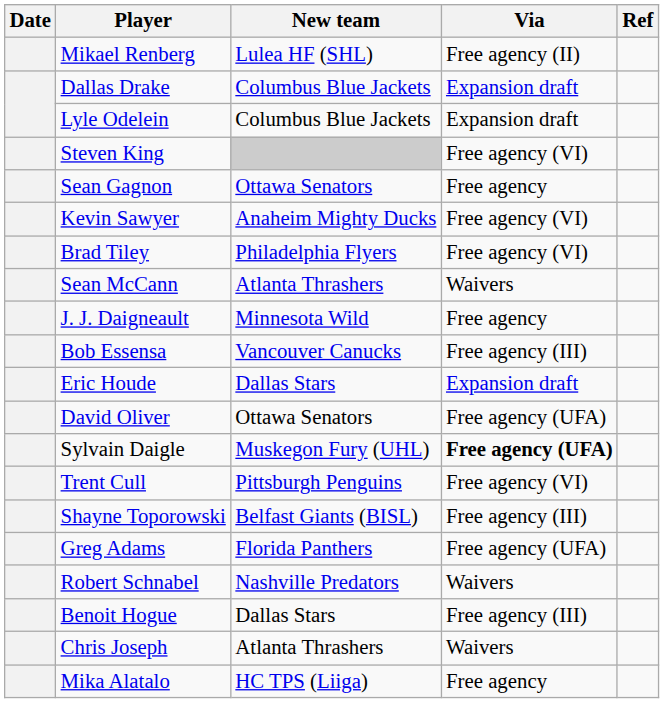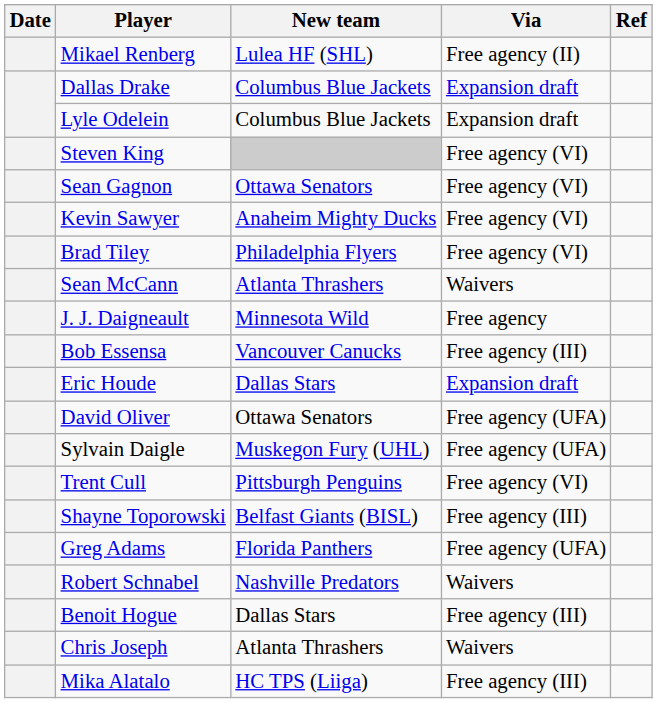(497, 185) Free agency -> (517, 185) Free agency (VI)
(529, 449) bold -> (526, 449) normal
(497, 680) Free agency -> (516, 680) Free agency (III)
